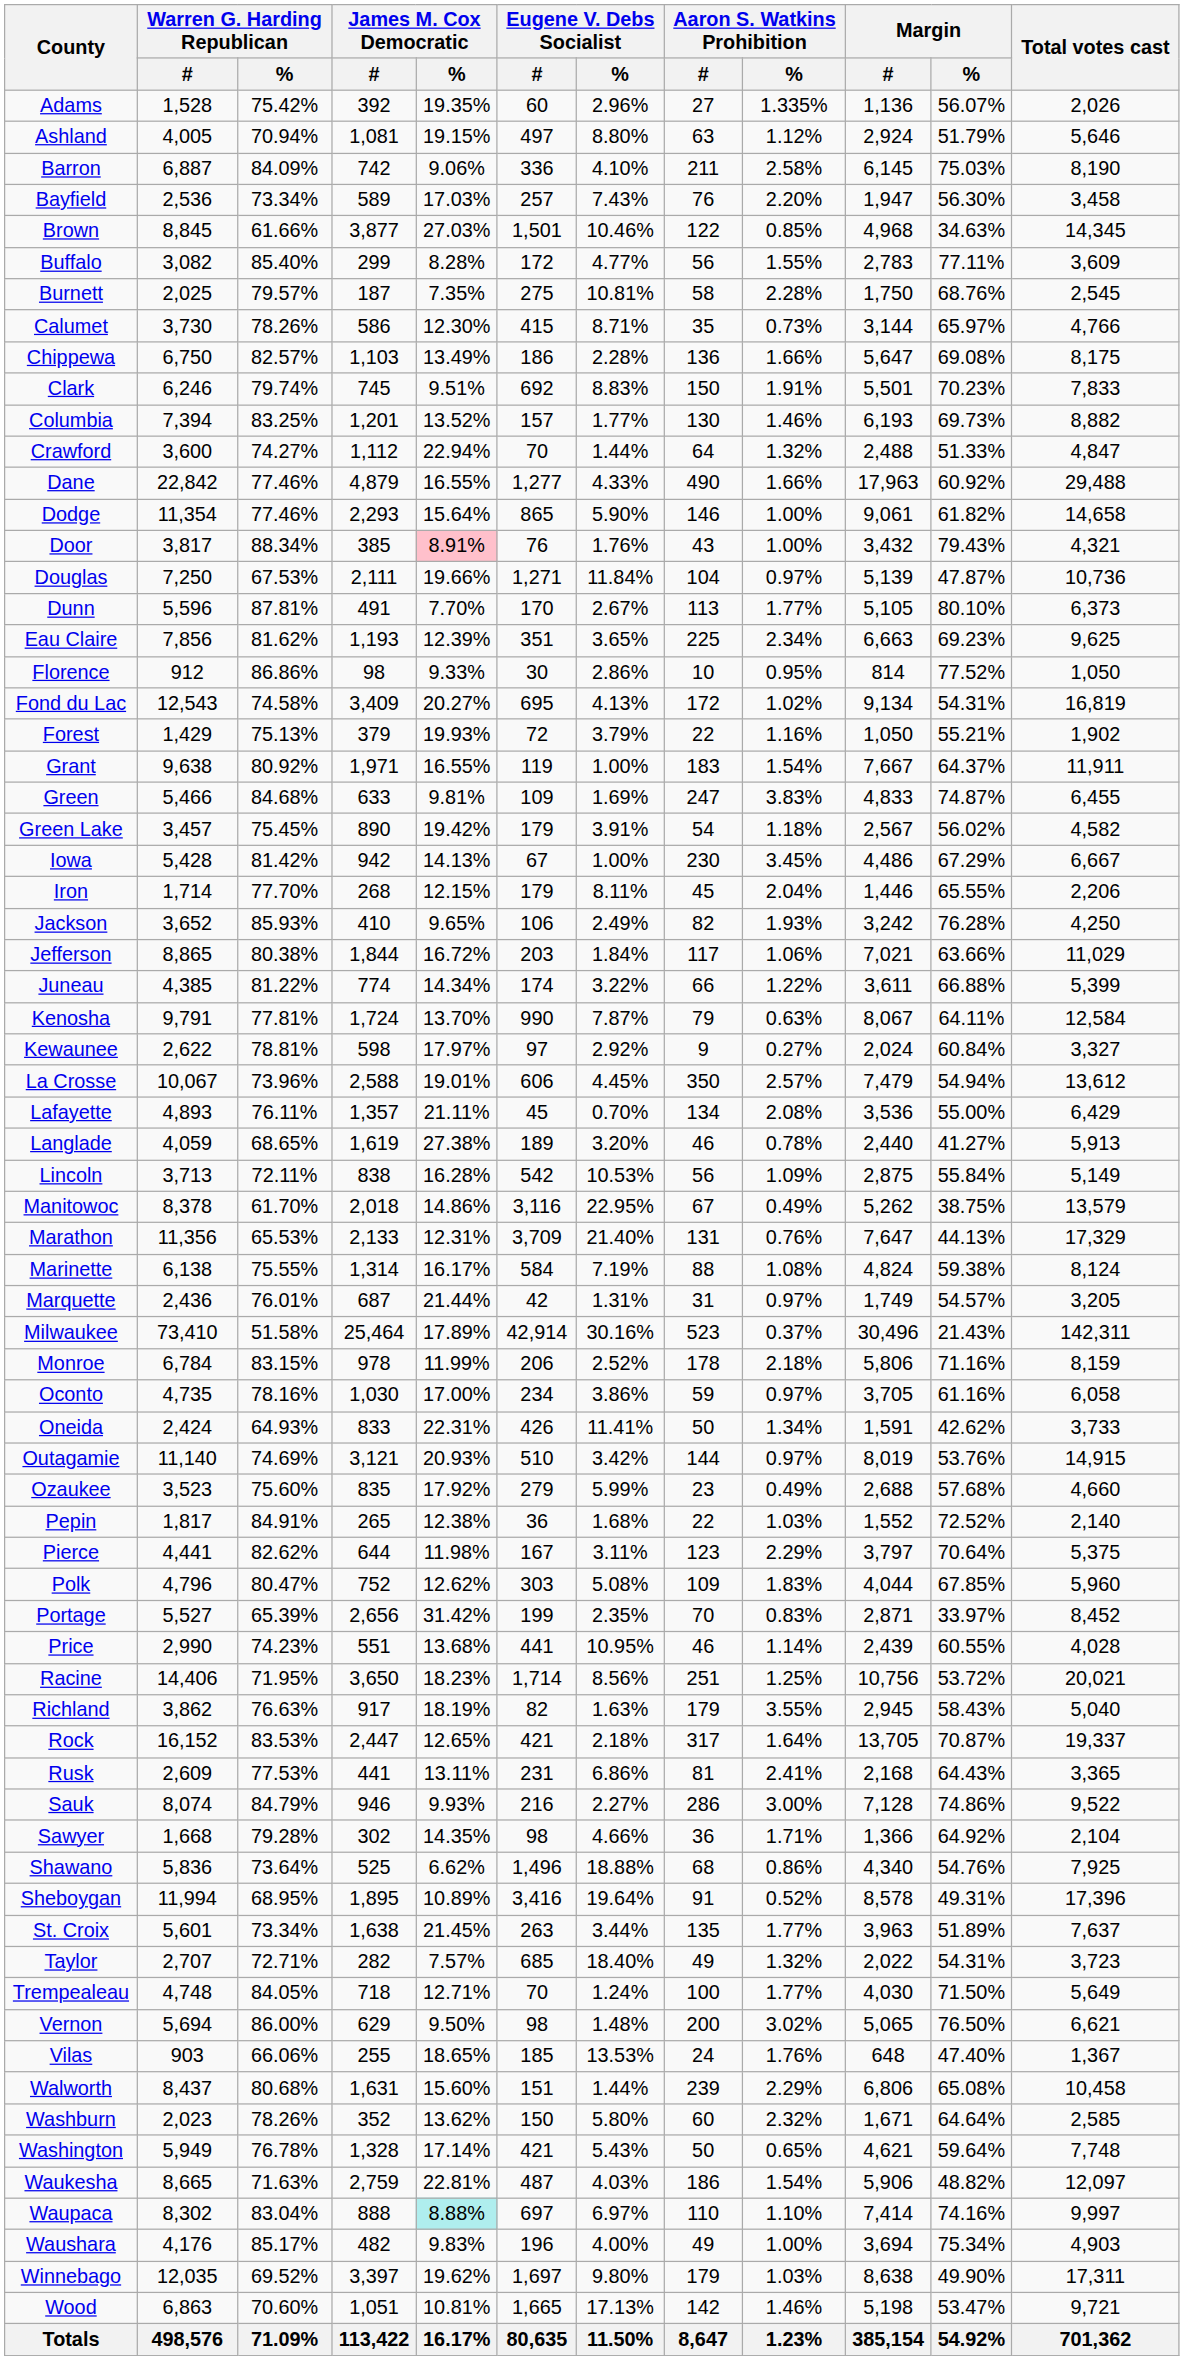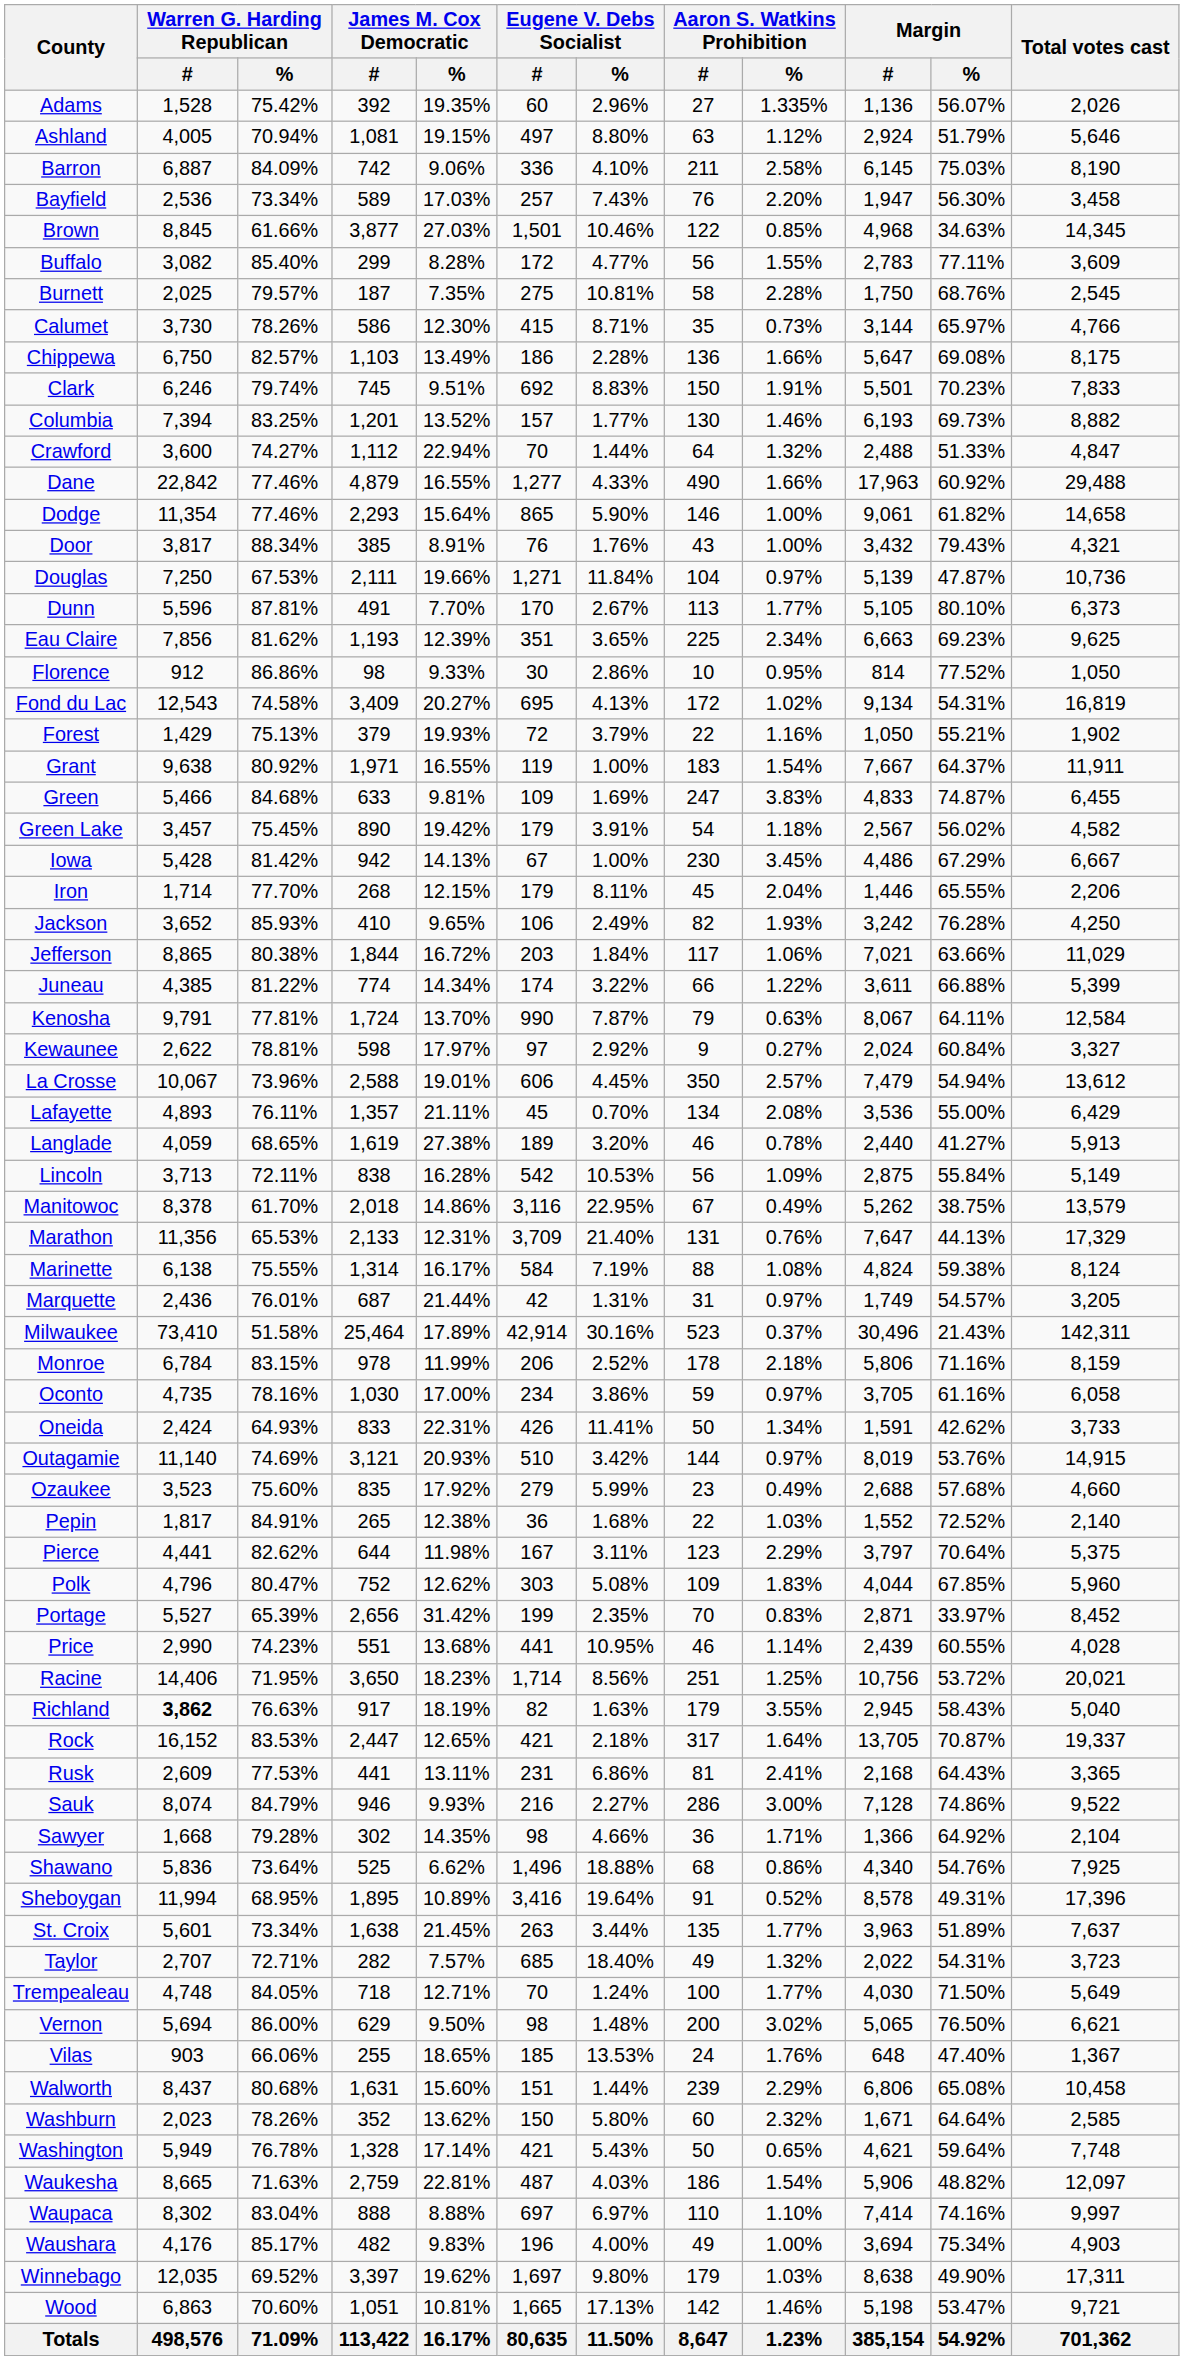(457, 545) pink background -> (457, 545) no background
(187, 1710) normal -> (187, 1710) bold
(457, 2213) paleturquoise background -> (457, 2213) no background
